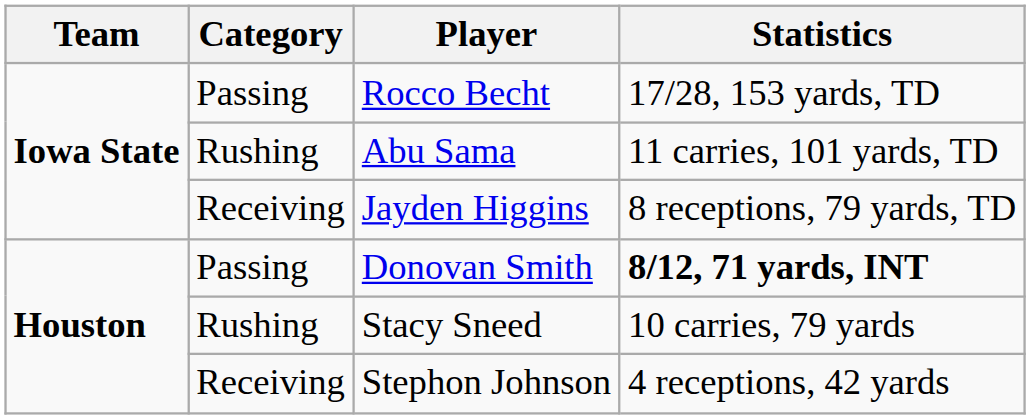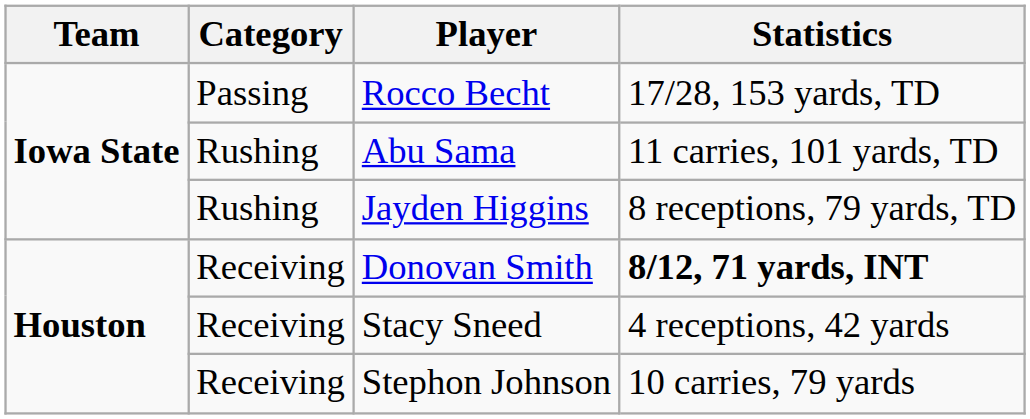(271, 208) Receiving -> (257, 208) Rushing
(252, 266) Passing -> (271, 266) Receiving
(257, 324) Rushing -> (271, 324) Receiving
(772, 324) 10 carries, 79 yards -> (789, 324) 4 receptions, 42 yards
(789, 382) 4 receptions, 42 yards -> (772, 382) 10 carries, 79 yards
